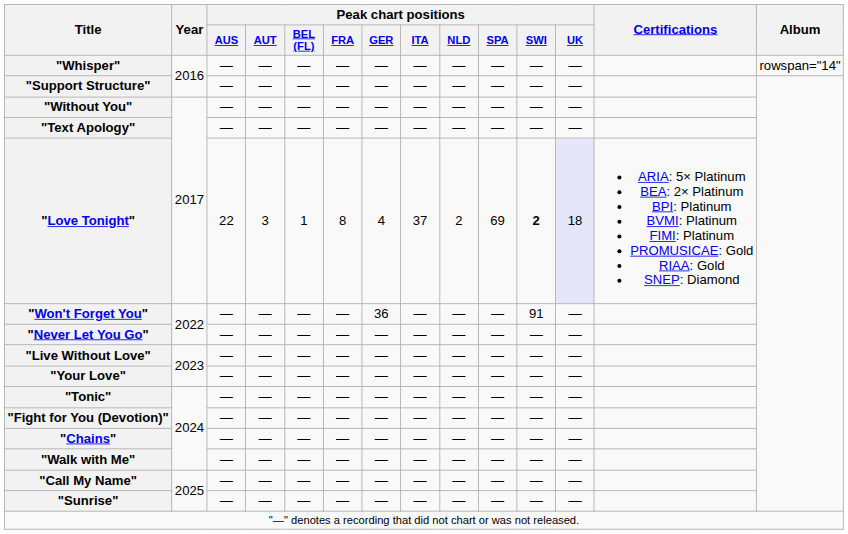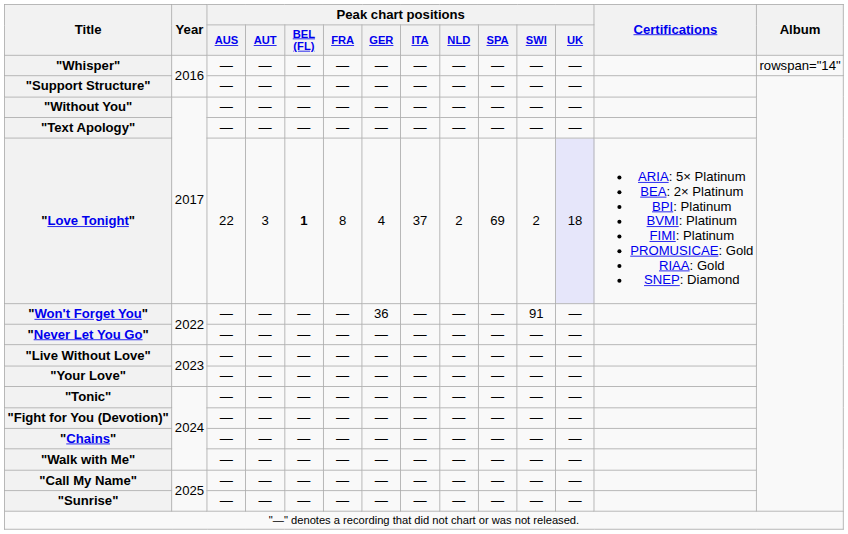(304, 220) normal -> (304, 220) bold
(536, 220) bold -> (536, 220) normal
